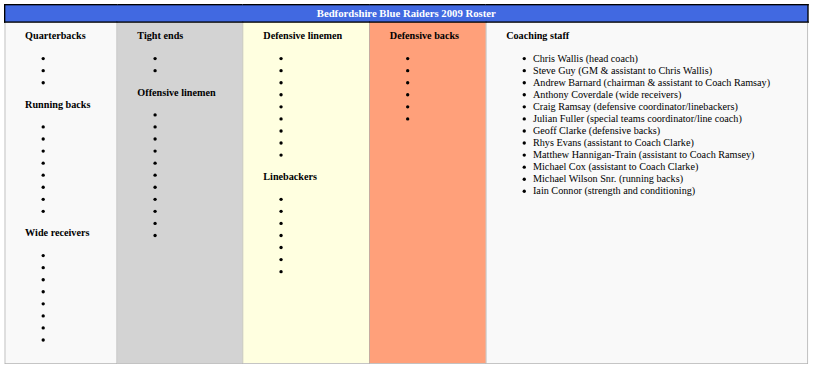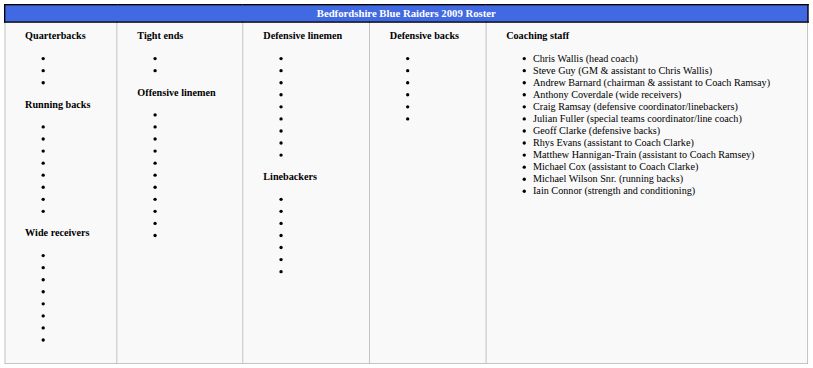(180, 135) lightgrey background -> (180, 135) no background
(306, 154) lightyellow background -> (306, 154) no background
(428, 77) lightsalmon background -> (428, 77) no background
